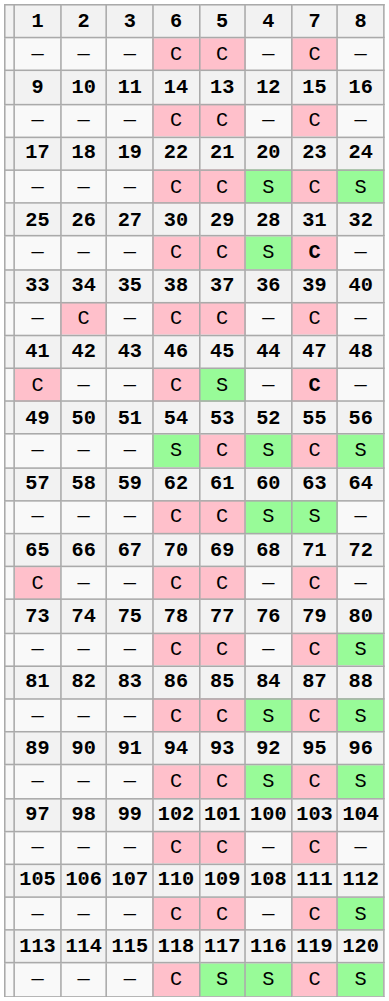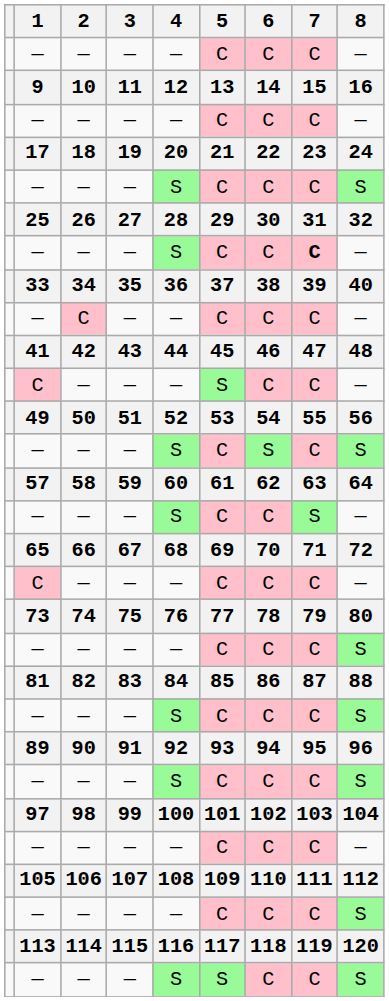columns swapped: (268, 21) <-> (176, 21)
(315, 385) bold -> (315, 385) normal
